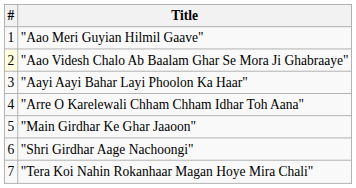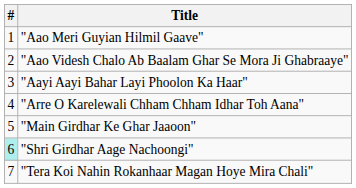(11, 60) lightyellow background -> (11, 60) no background
(11, 149) no background -> (11, 149) paleturquoise background
